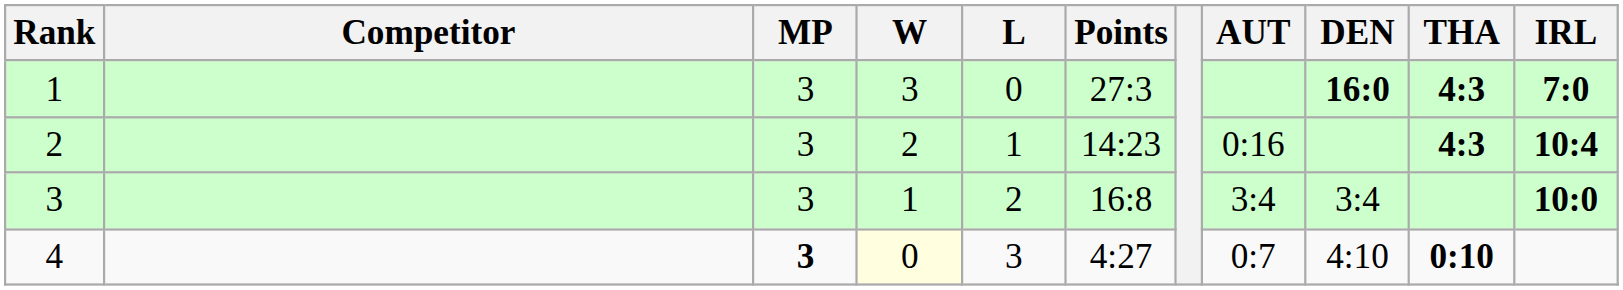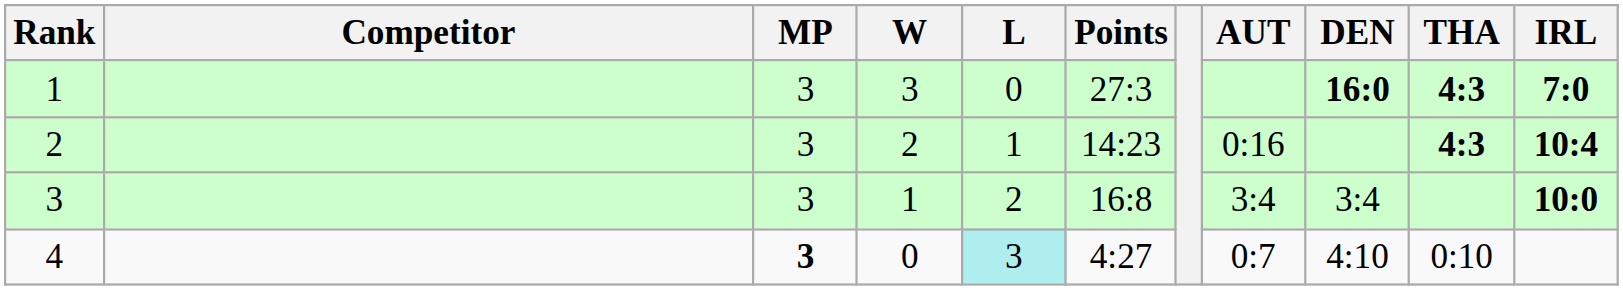(910, 255) lightyellow background -> (910, 255) no background
(1014, 255) no background -> (1014, 255) paleturquoise background
(1462, 255) bold -> (1462, 255) normal
